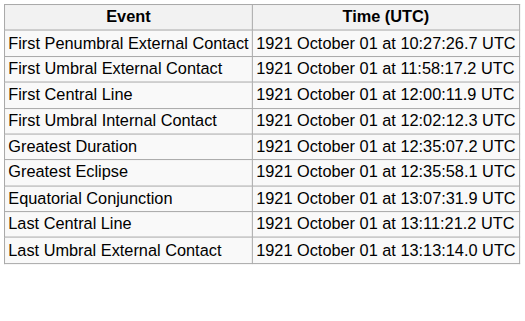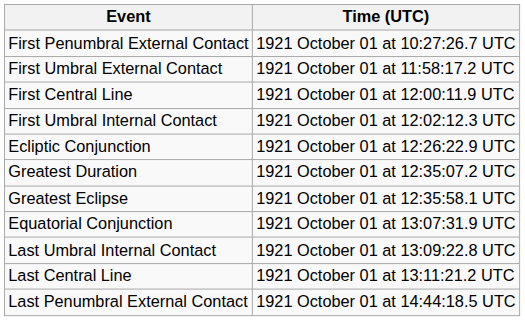+ row: (79, 146)
+ row: (112, 250)
- row: (115, 250)
+ row: (128, 302)
